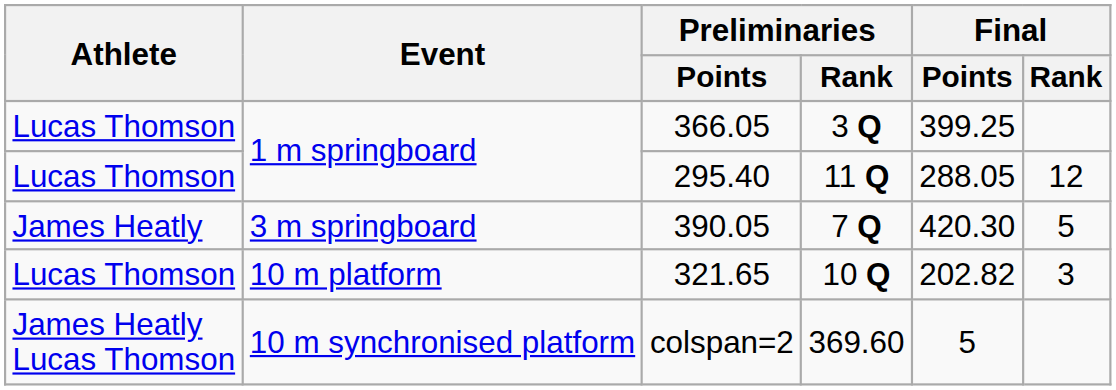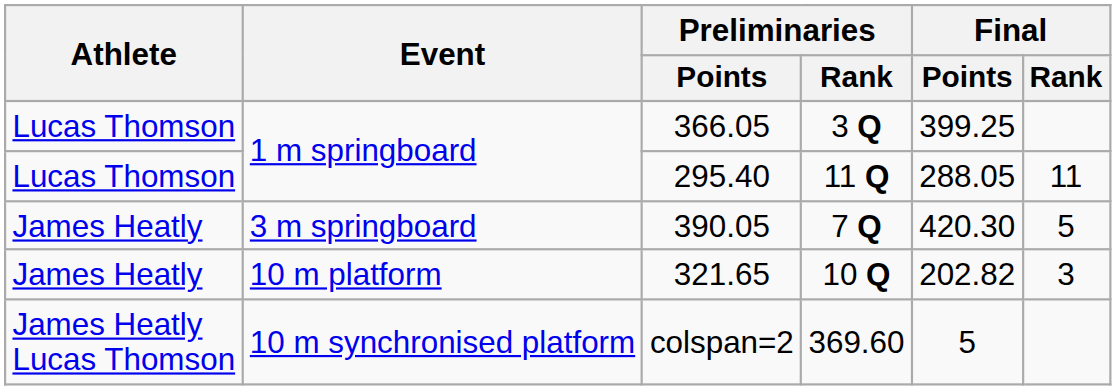(1066, 176) 12 -> (1066, 176) 11
(124, 275) Lucas Thomson -> (107, 275) James Heatly
